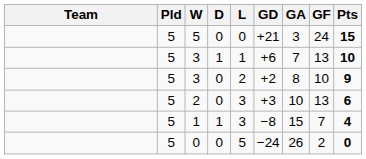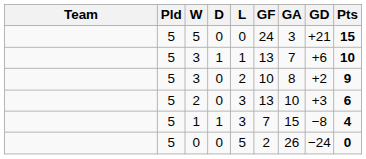columns swapped: (321, 15) <-> (268, 15)
